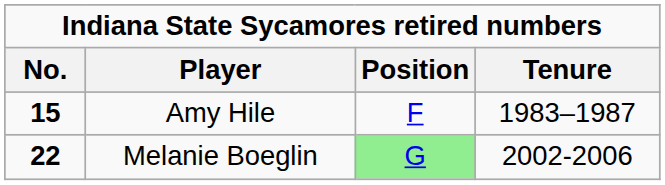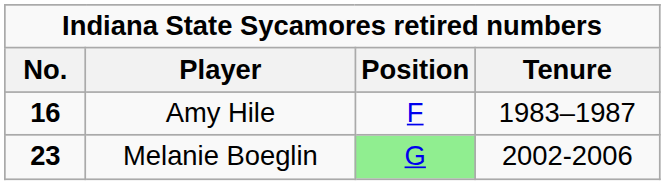(45, 112) 15 -> (45, 112) 16
(45, 156) 22 -> (45, 156) 23
